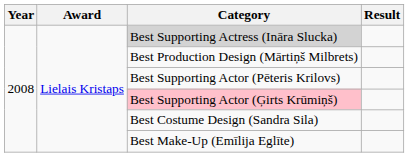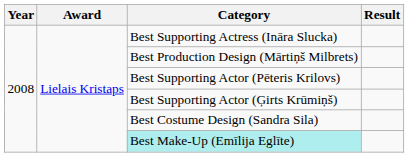(234, 36) lightgrey background -> (234, 36) no background
(234, 99) pink background -> (234, 99) no background
(212, 141) no background -> (212, 141) paleturquoise background
